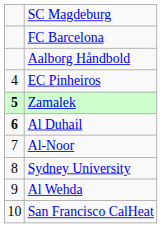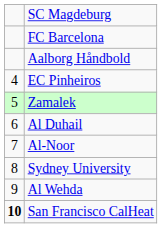(14, 102) bold -> (14, 102) normal
(14, 124) bold -> (14, 124) normal
(14, 211) normal -> (14, 211) bold
